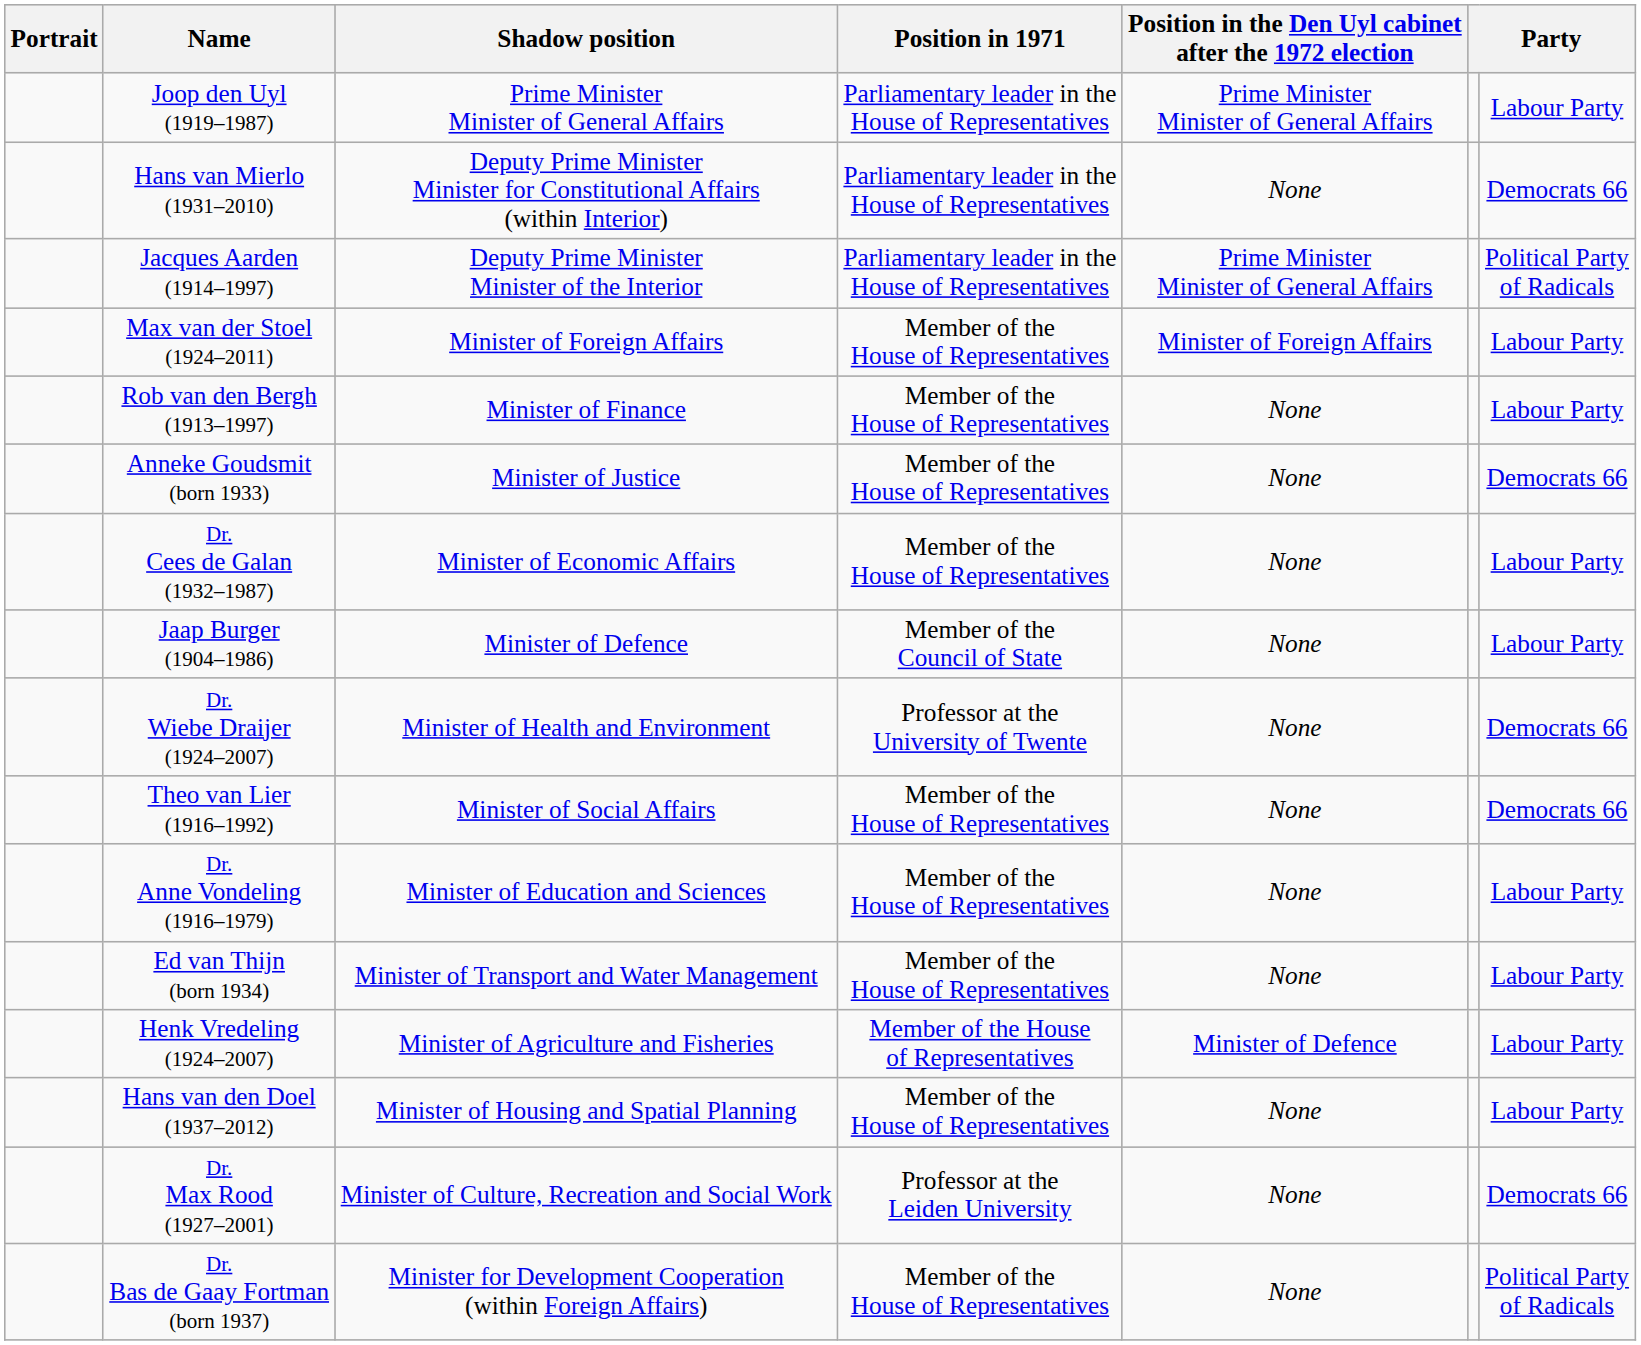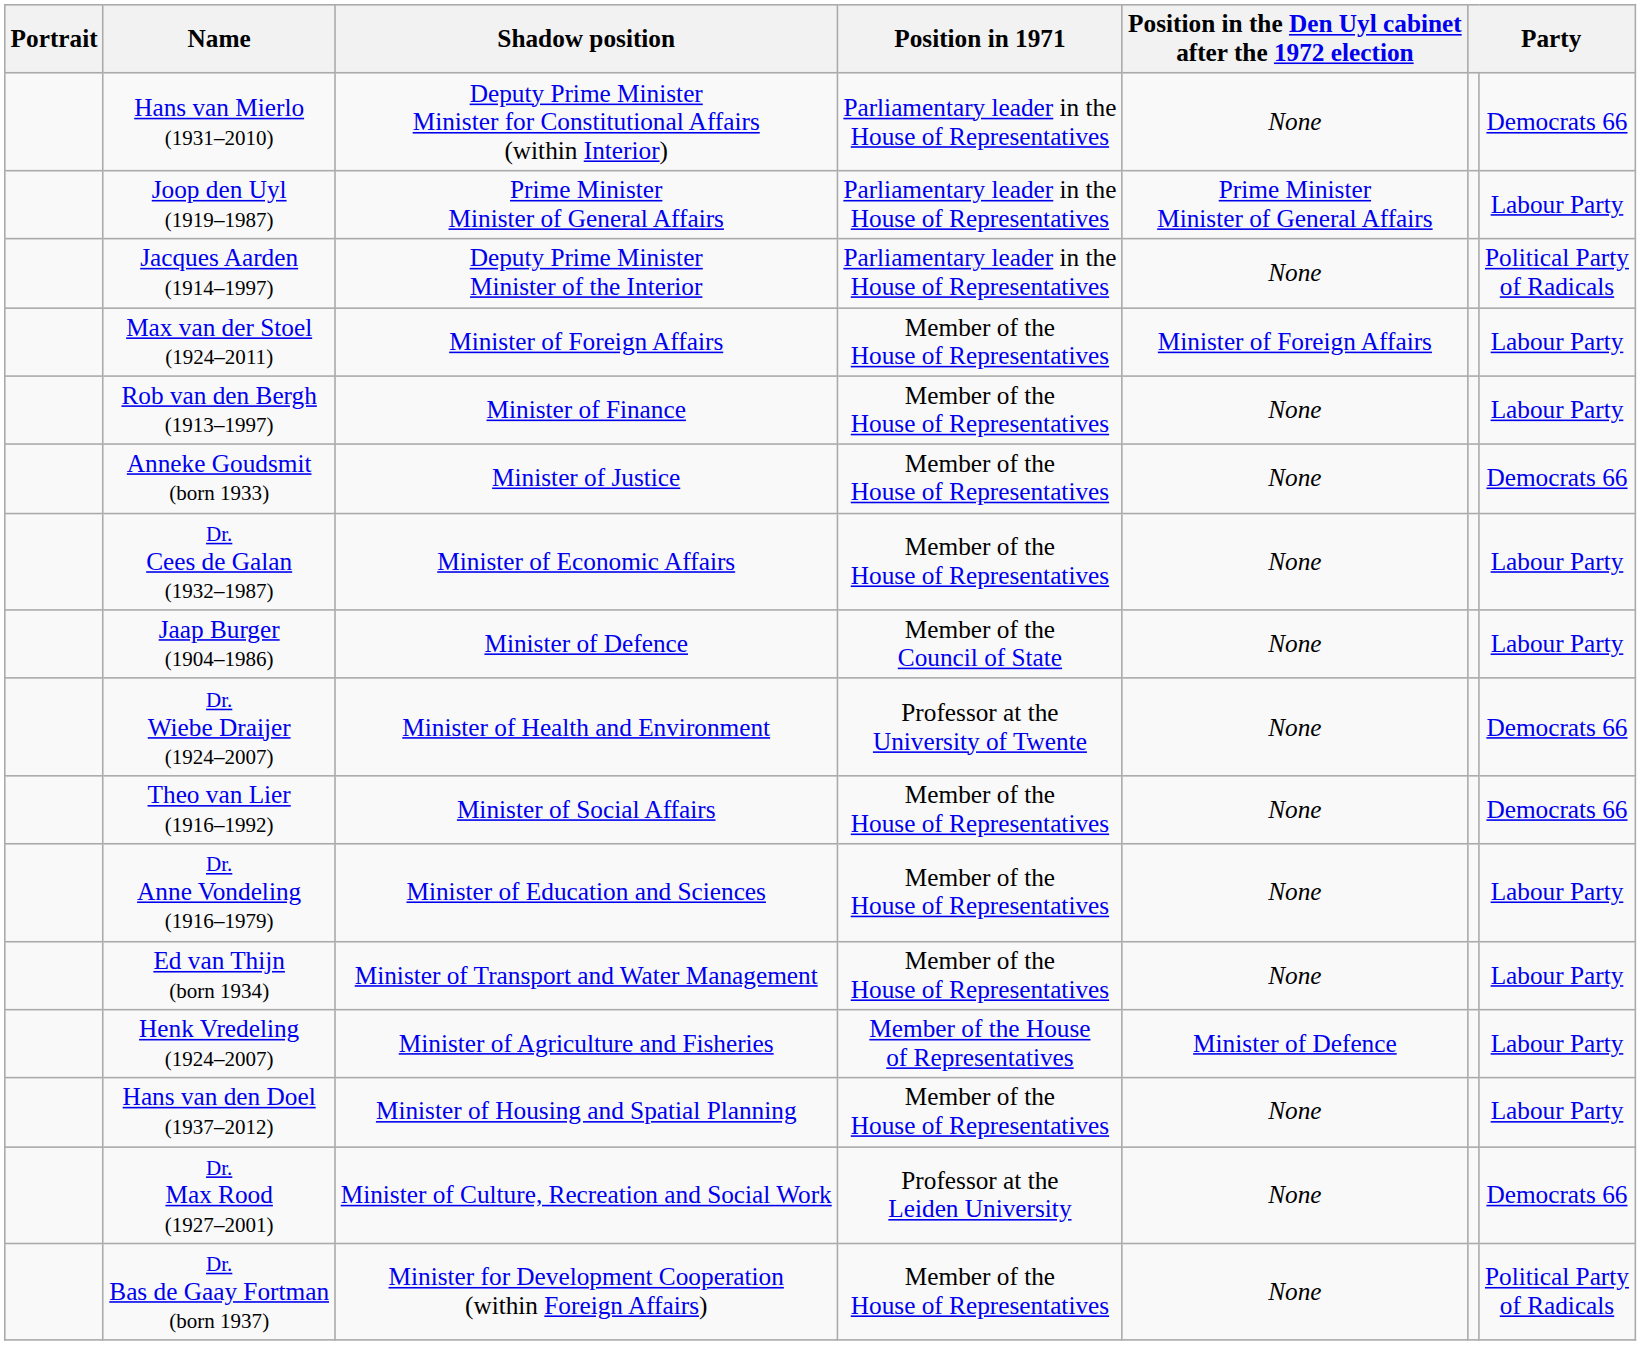rows swapped: (219, 107) <-> (219, 190)
(1295, 272) Prime Minister Minister of General Affairs -> (1295, 272) None
